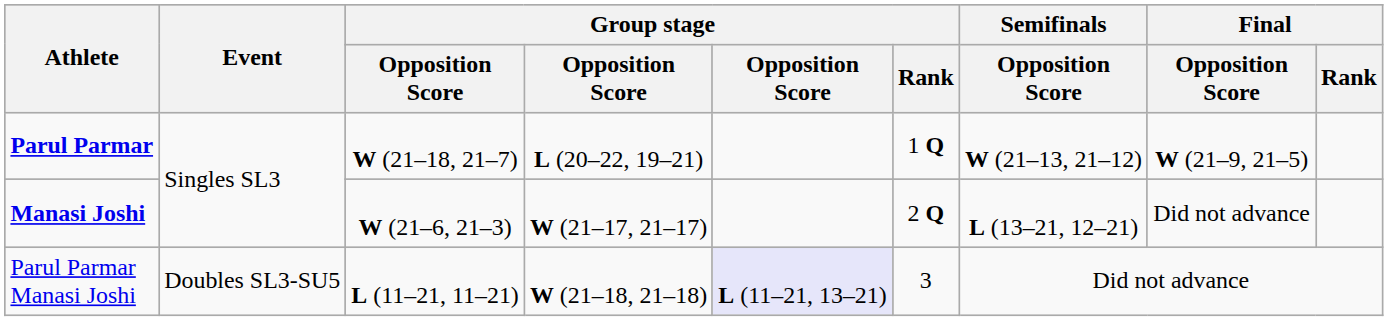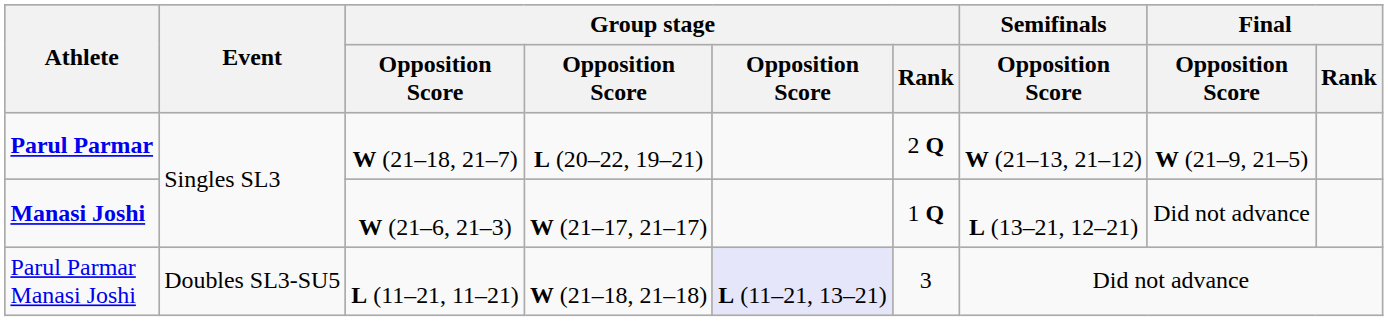(926, 145) 1 Q -> (926, 145) 2 Q
(926, 213) 2 Q -> (926, 213) 1 Q
